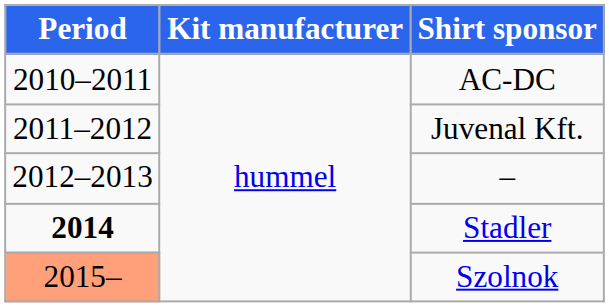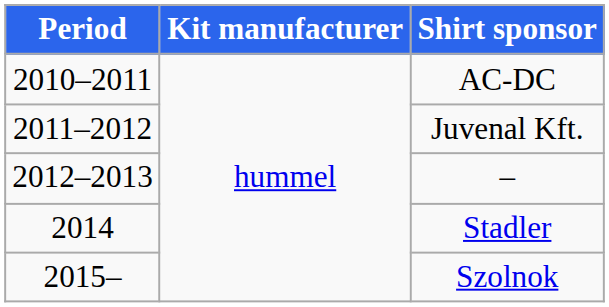(83, 227) bold -> (83, 227) normal
(83, 276) lightsalmon background -> (83, 276) no background
